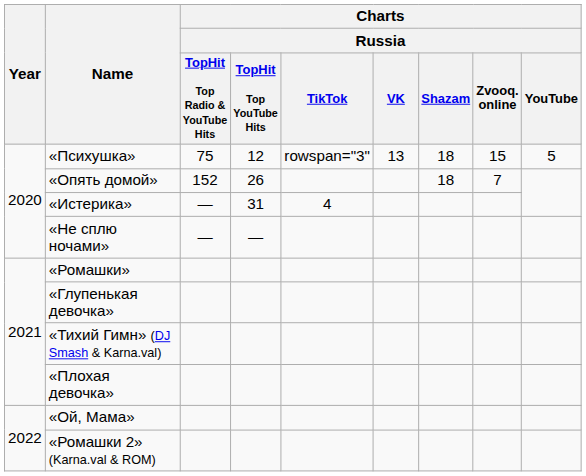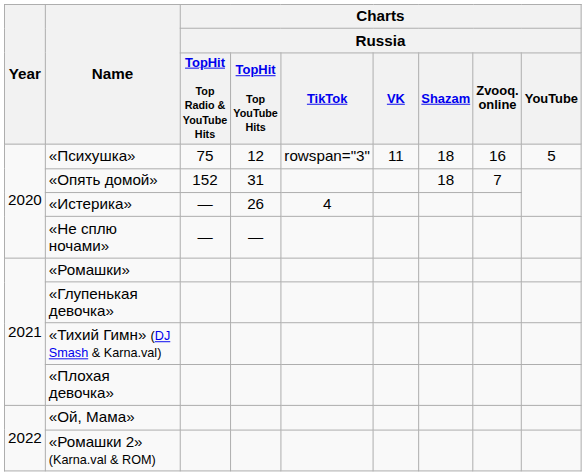(396, 156) 13 -> (396, 156) 11
(497, 156) 15 -> (497, 156) 16
(256, 180) 26 -> (256, 180) 31
(256, 204) 31 -> (256, 204) 26
